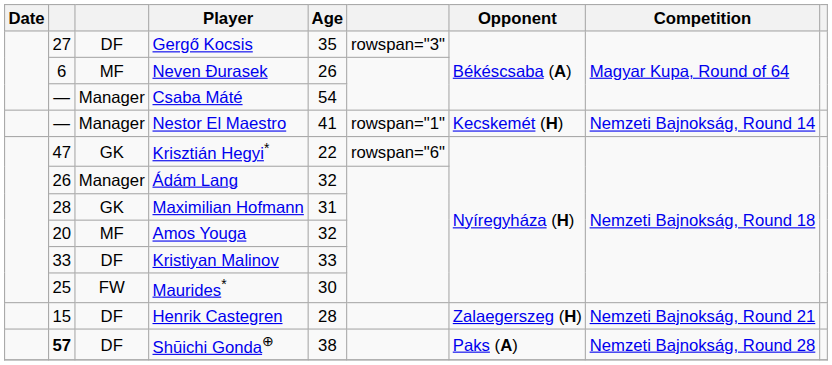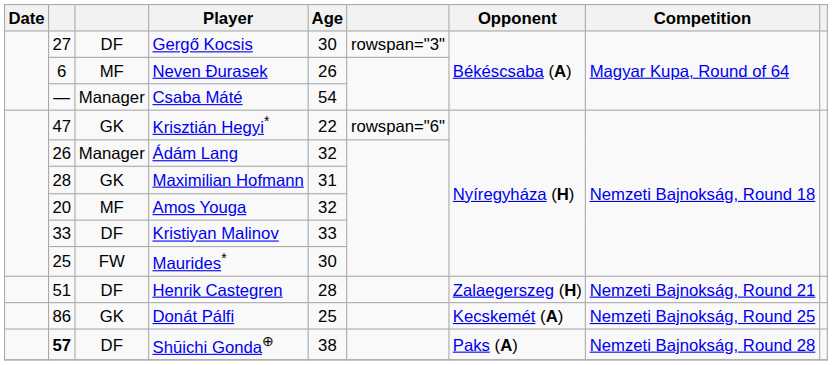(327, 44) 35 -> (327, 44) 30
- row: (219, 124)
(62, 316) 15 -> (62, 289) 51
+ row: (193, 316)
